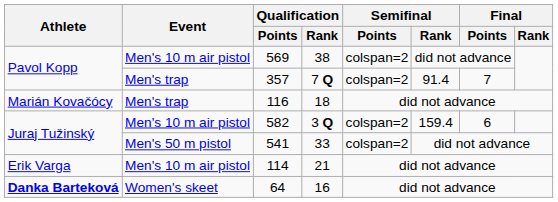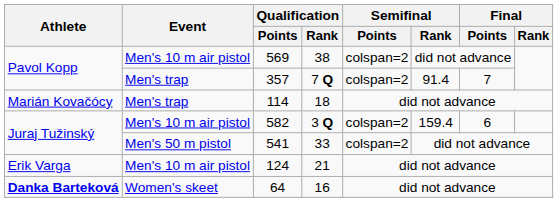(278, 101) 116 -> (278, 101) 114
(278, 166) 114 -> (278, 166) 124
